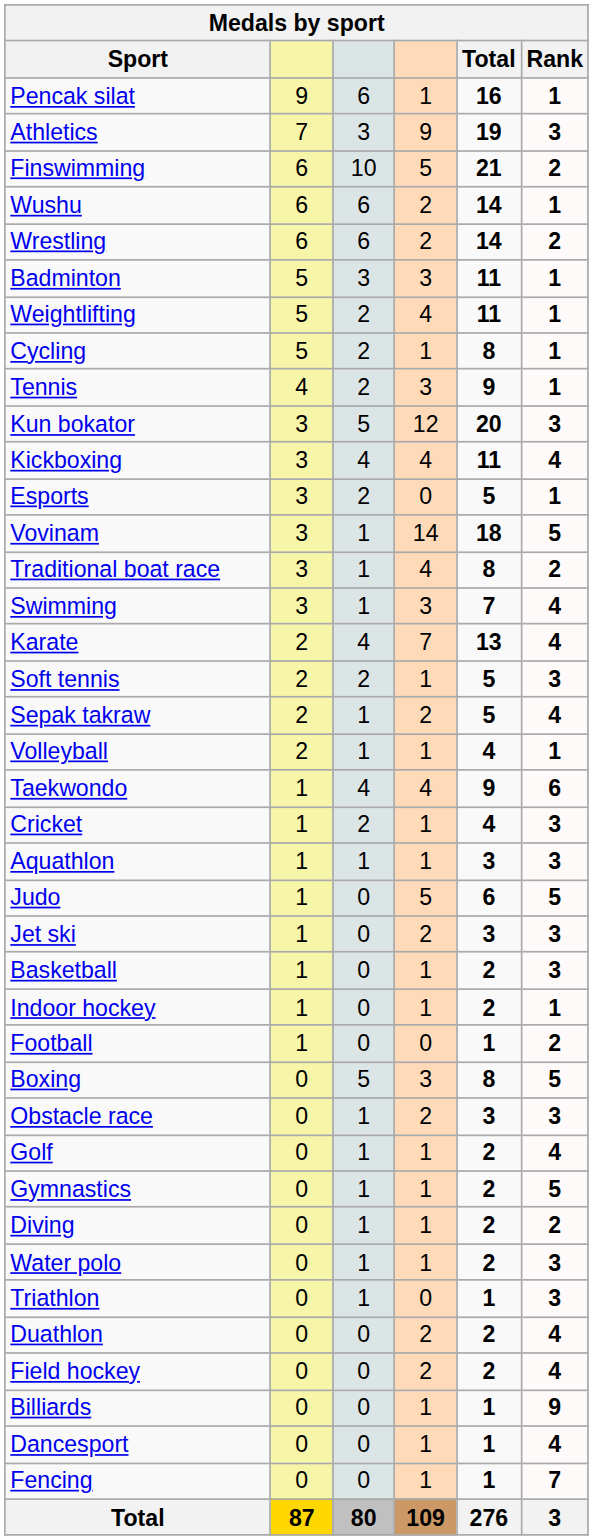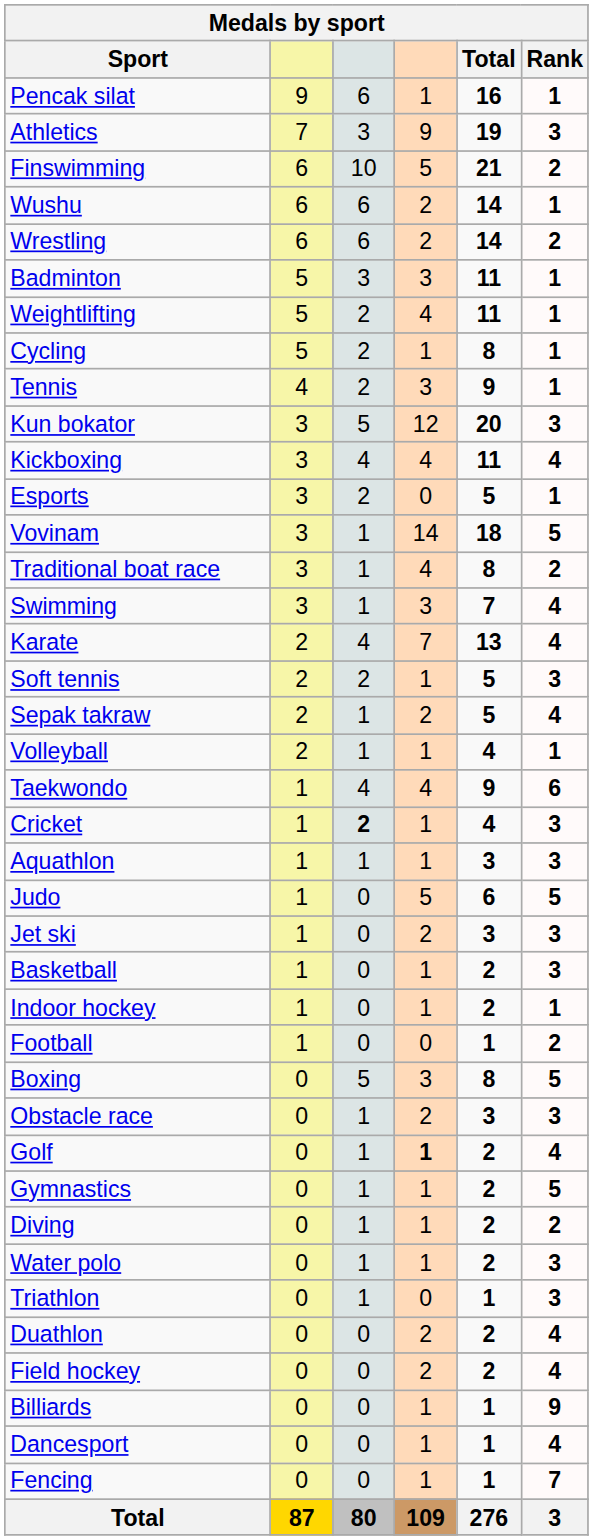(364, 824) normal -> (364, 824) bold
(426, 1152) normal -> (426, 1152) bold
